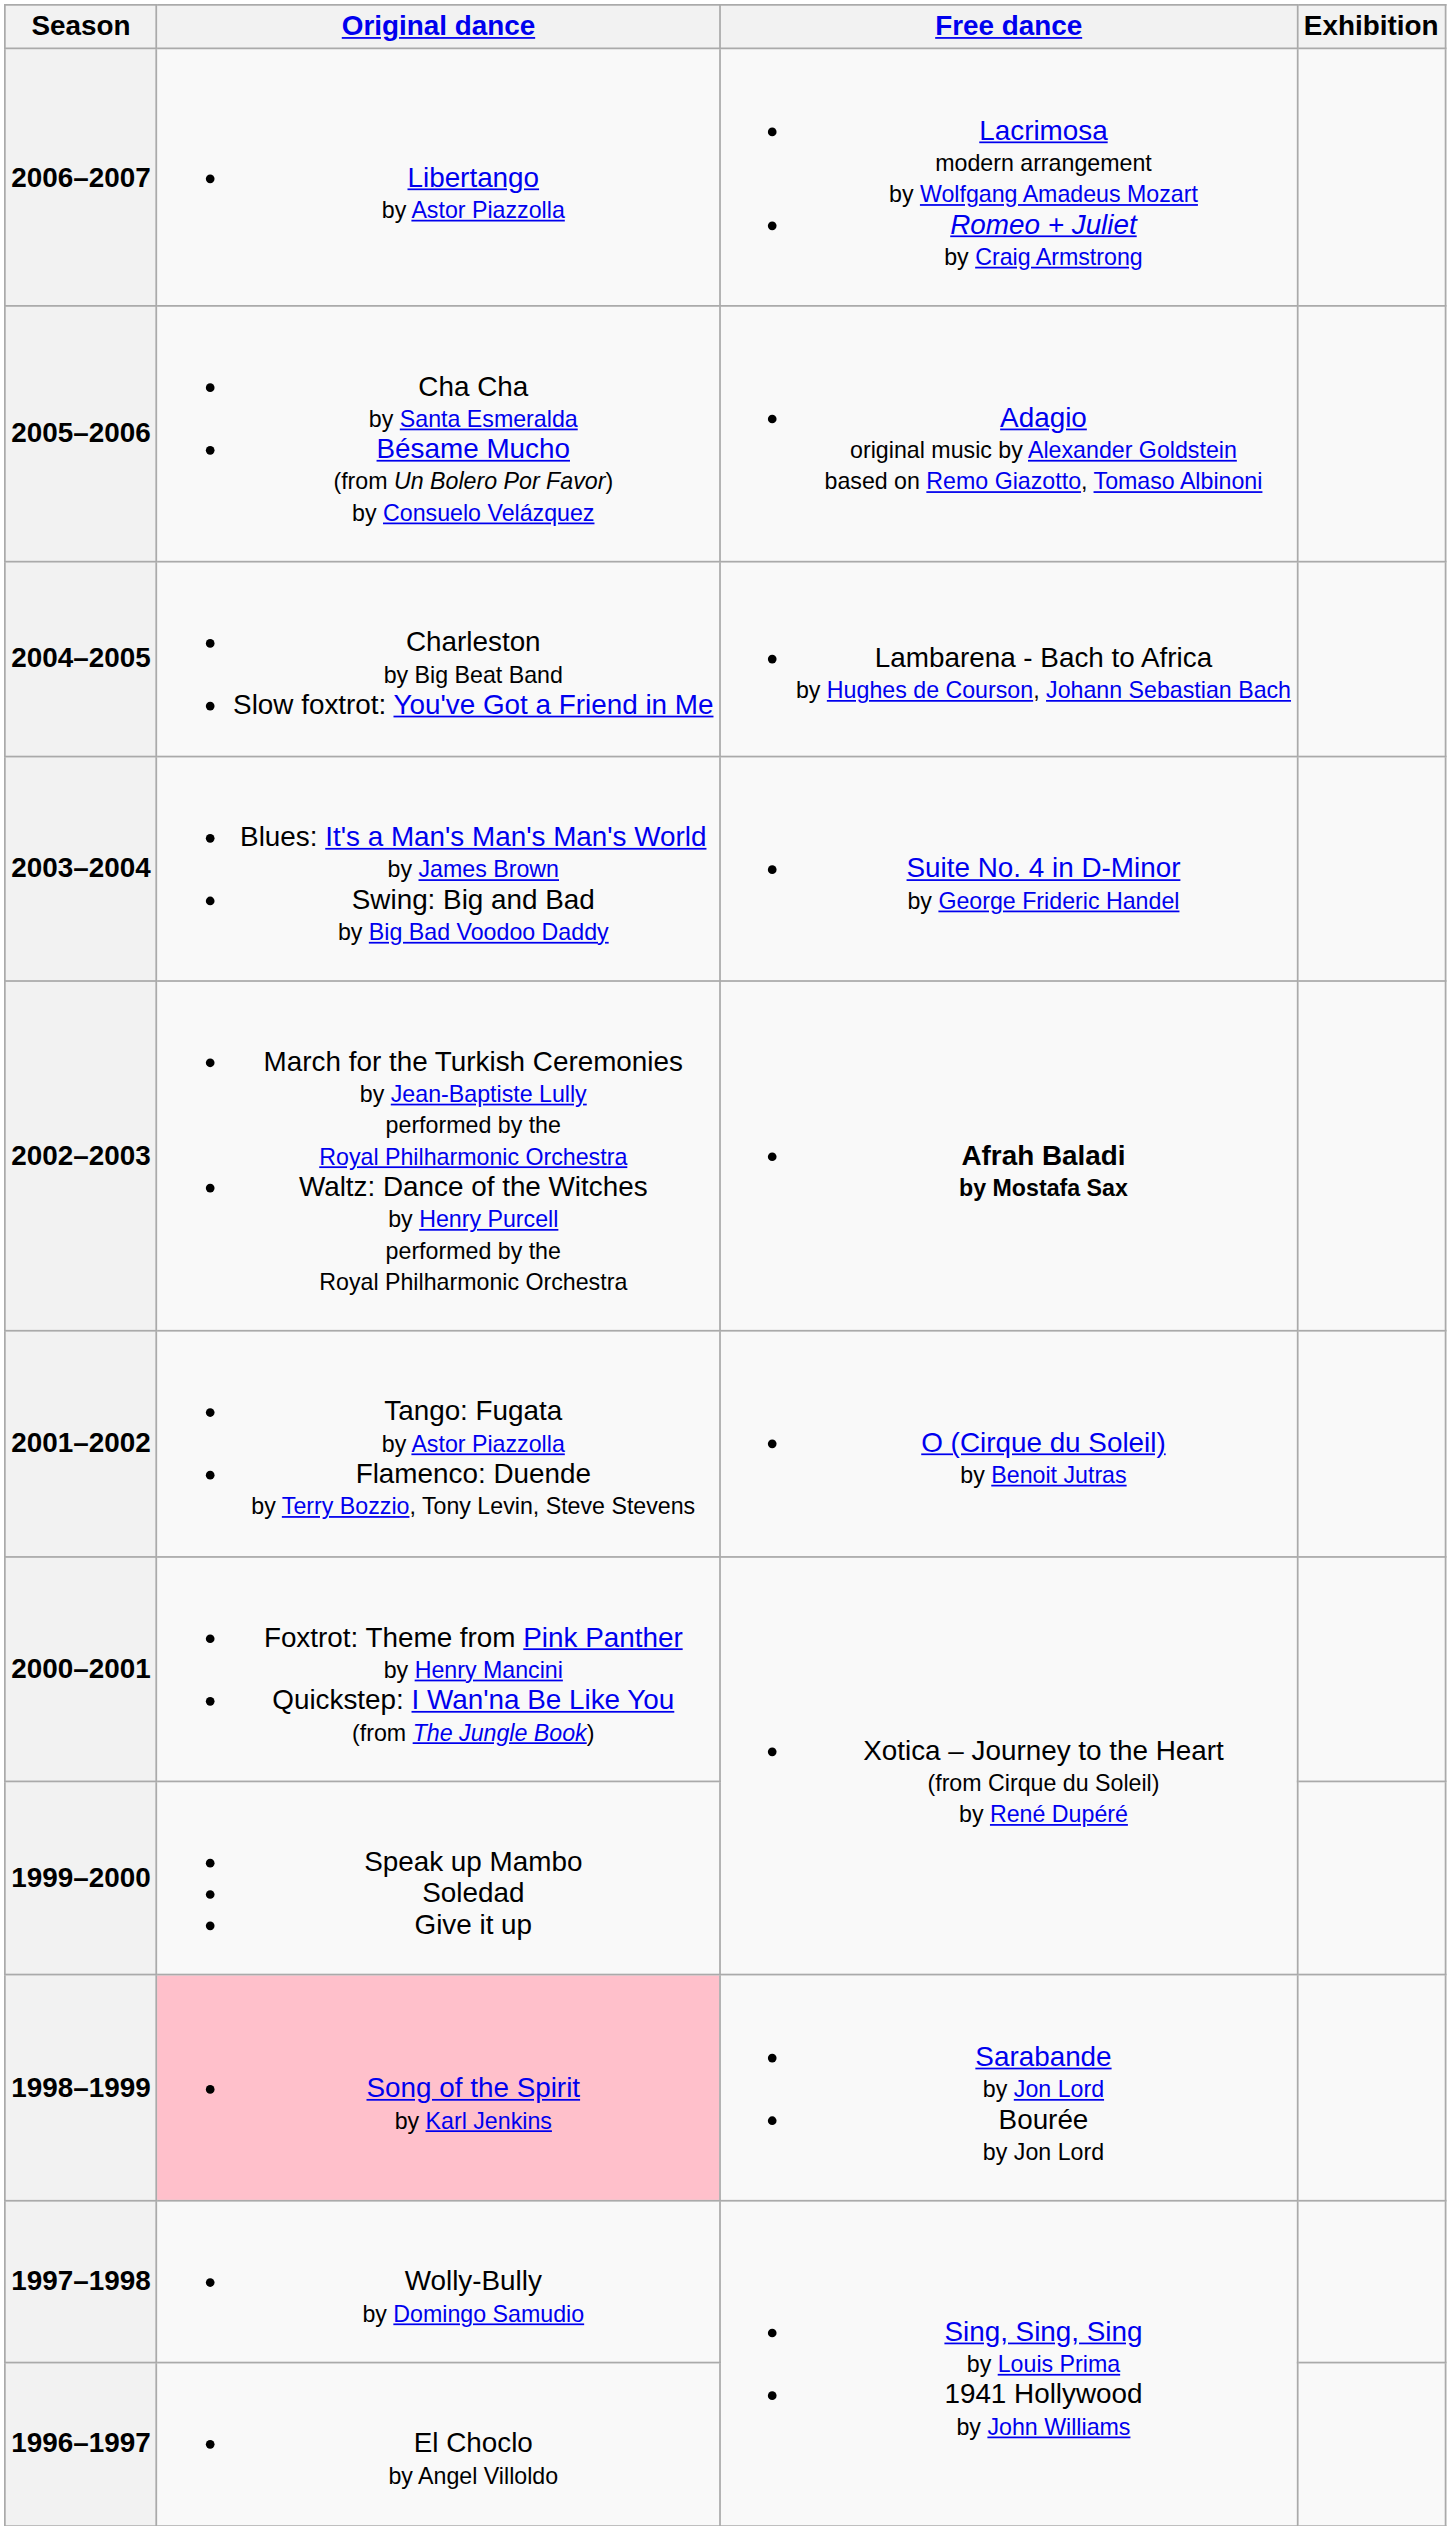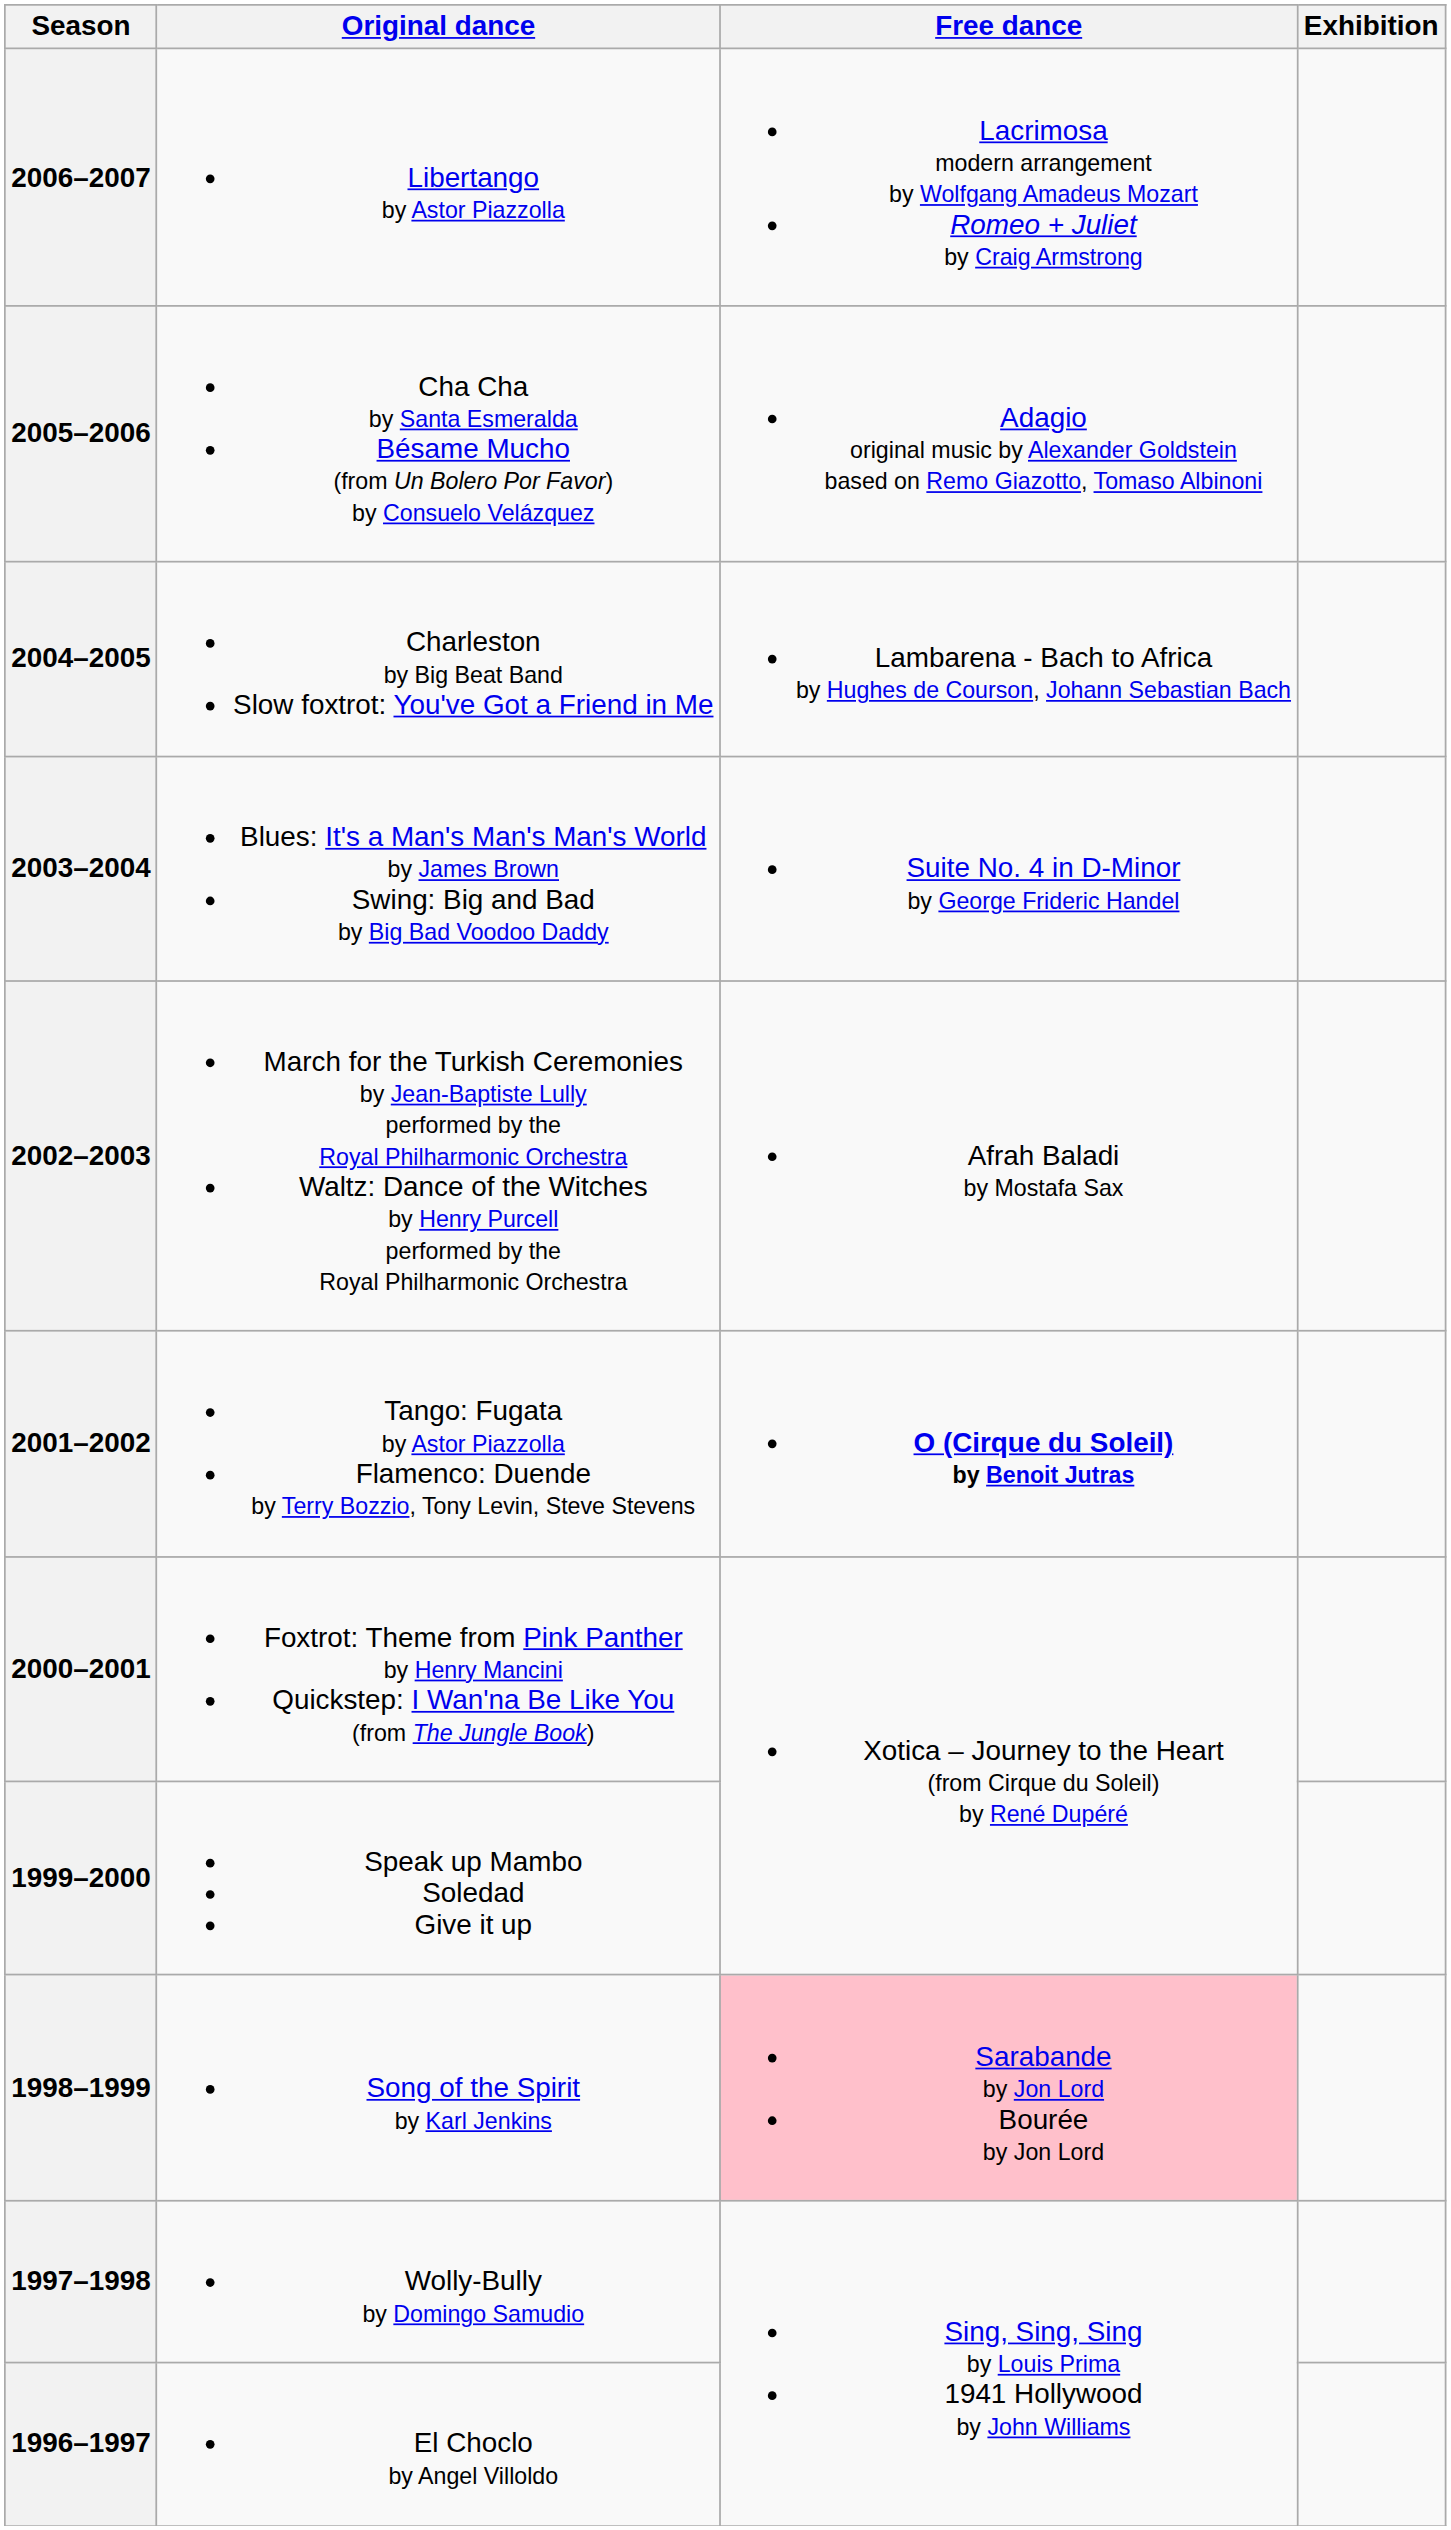(1009, 1172) bold -> (1009, 1172) normal
(1009, 1459) normal -> (1009, 1459) bold
(438, 2103) pink background -> (438, 2103) no background
(1009, 2103) no background -> (1009, 2103) pink background
